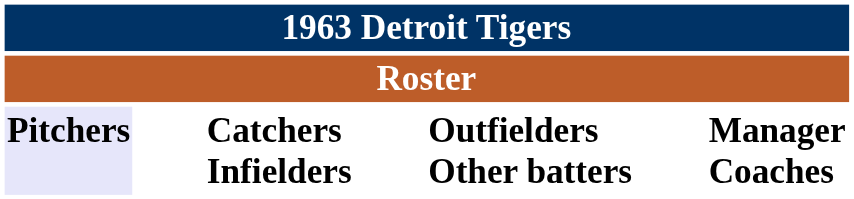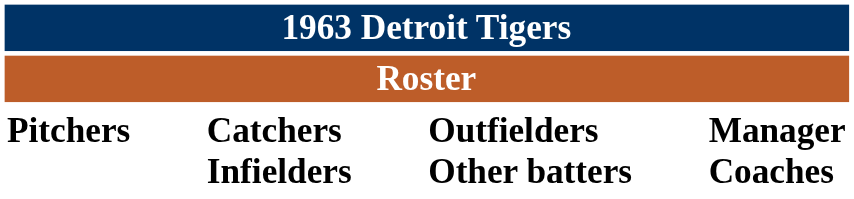(69, 129) lavender background -> (69, 129) no background
